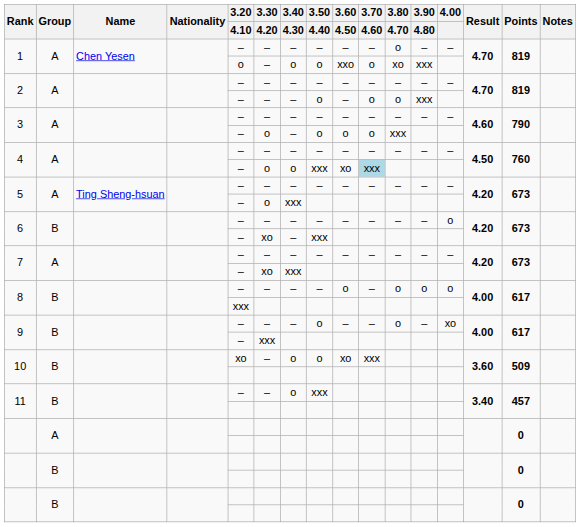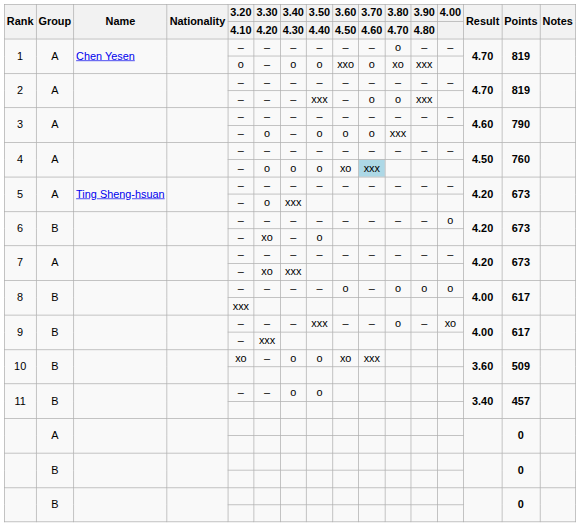(319, 99) o -> (319, 99) xxx
(319, 168) xxx -> (319, 168) o
(319, 237) xxx -> (319, 237) o
(319, 323) o -> (319, 323) xxx
(319, 392) xxx -> (319, 392) o
